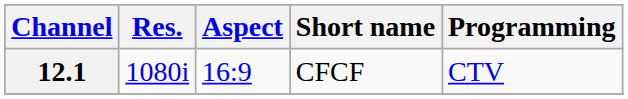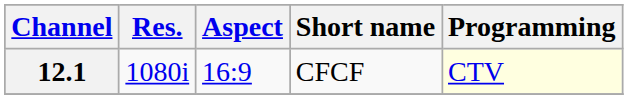(476, 71) no background -> (476, 71) lightyellow background
